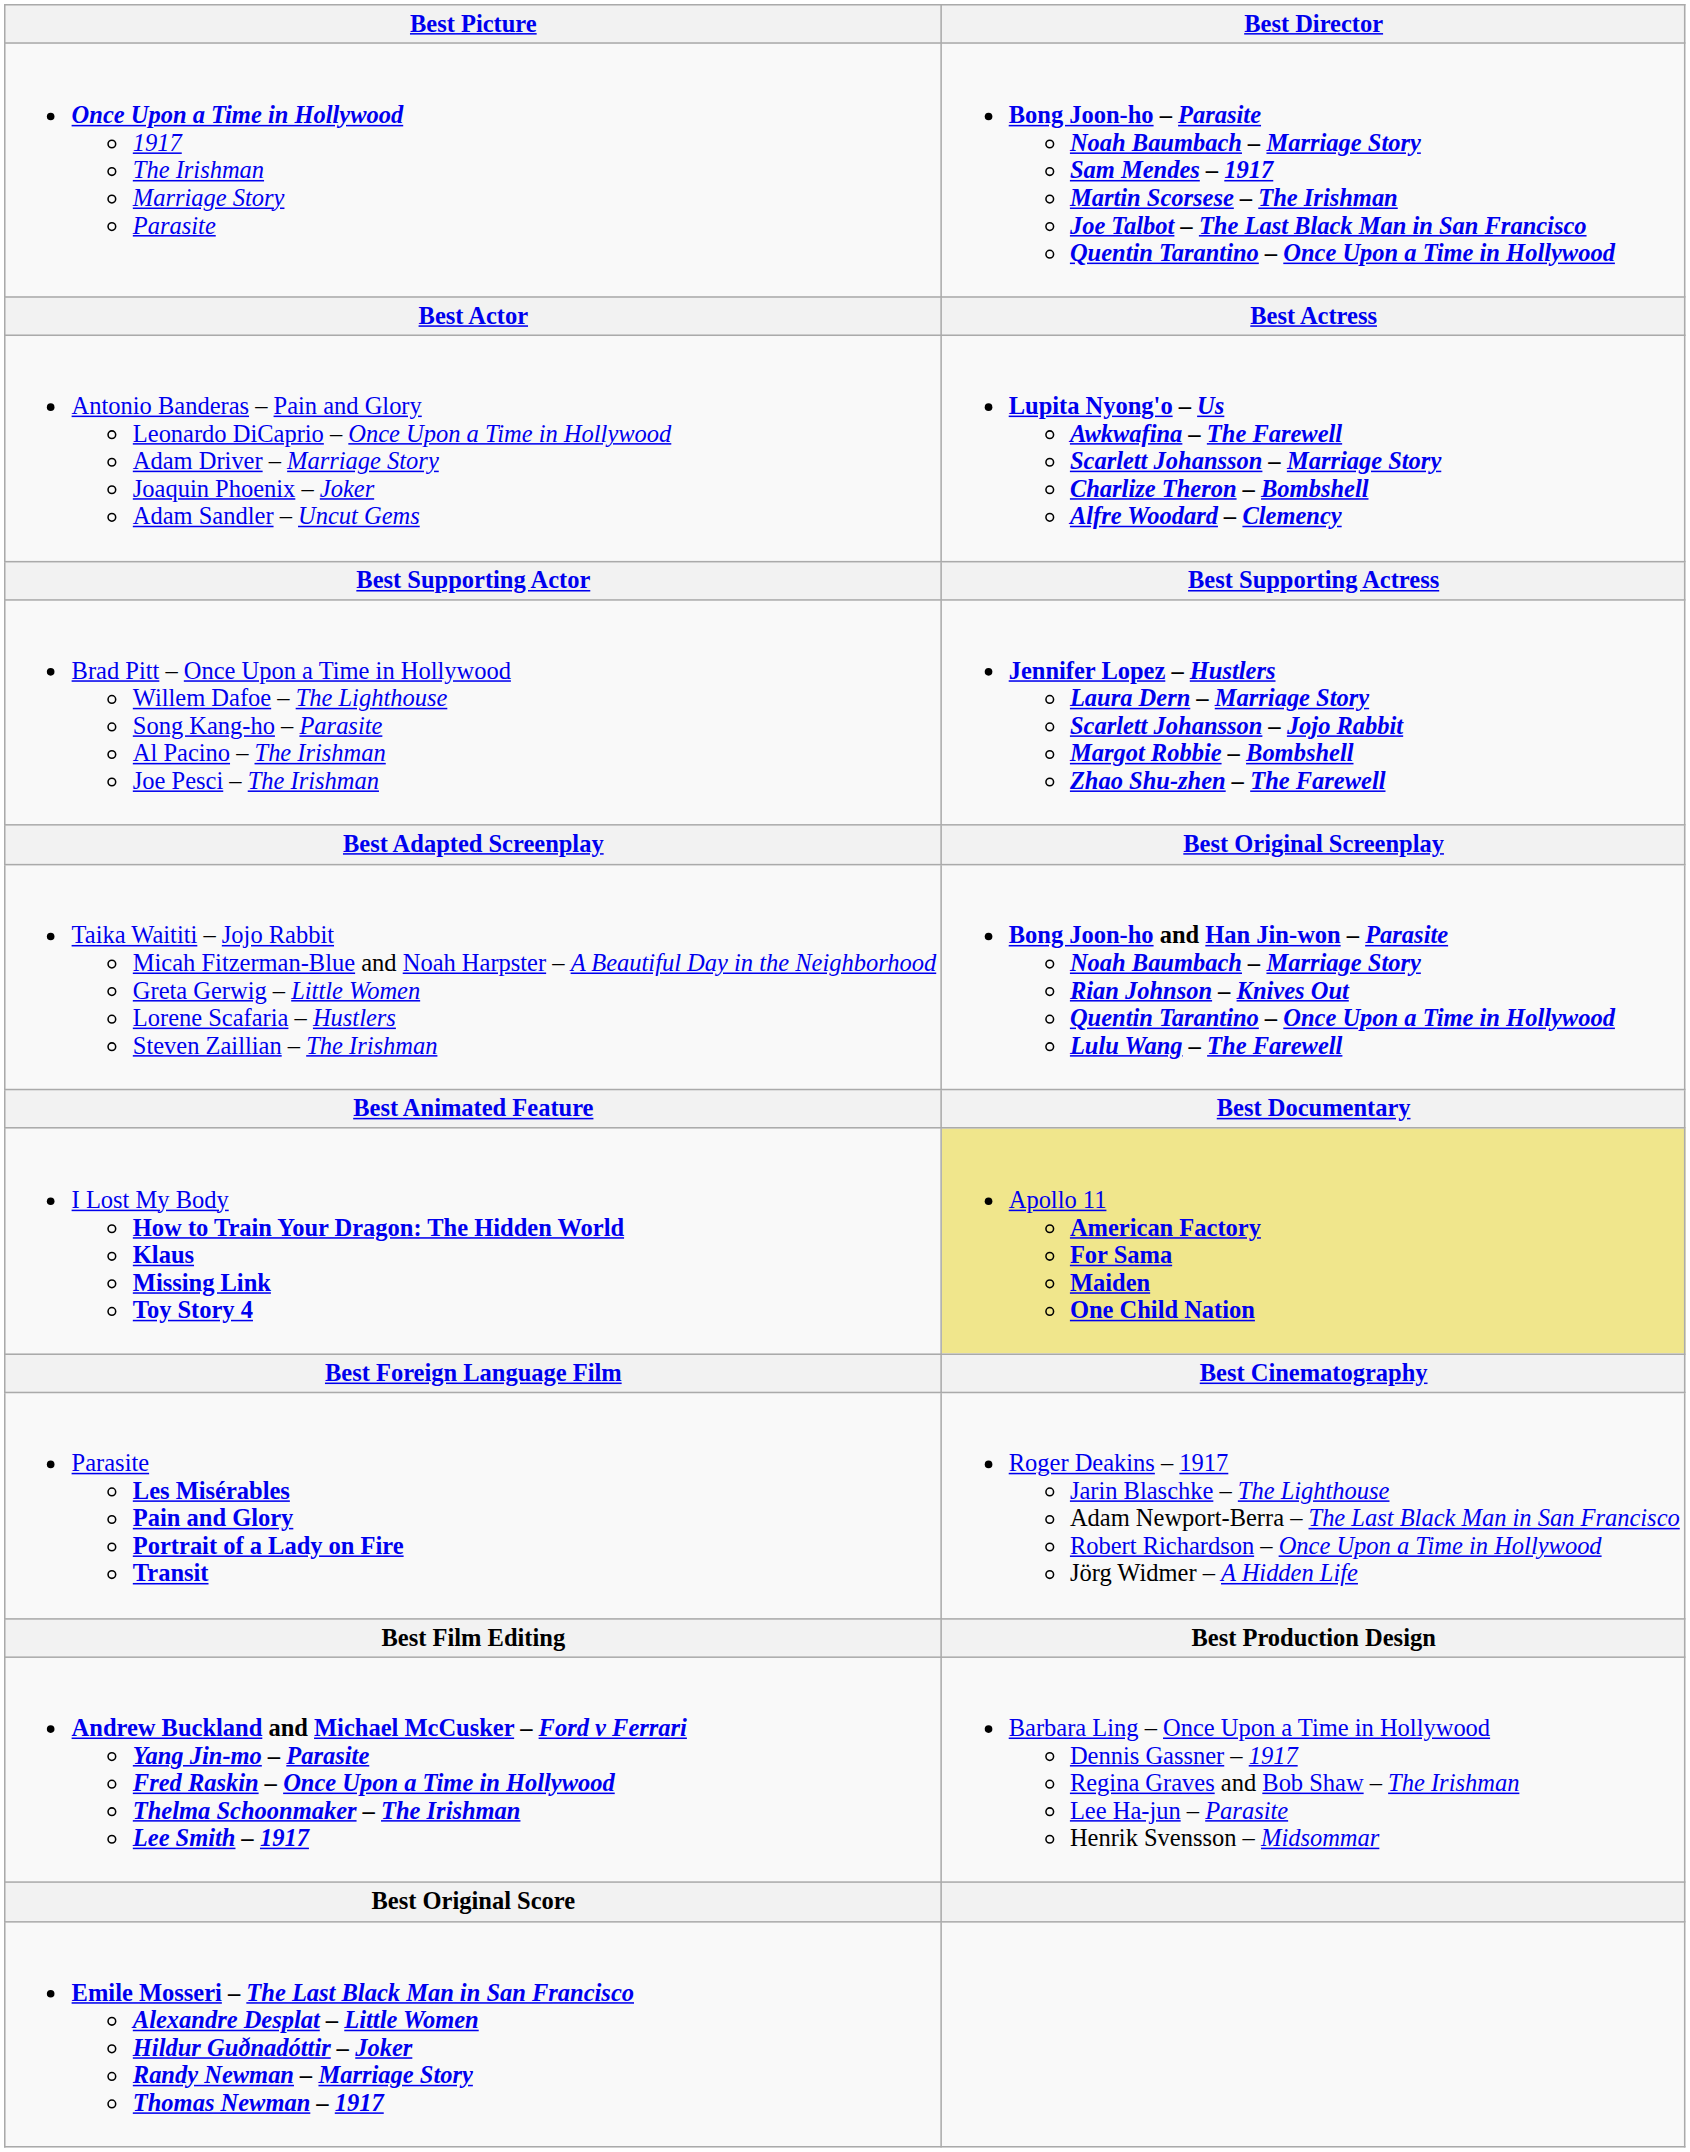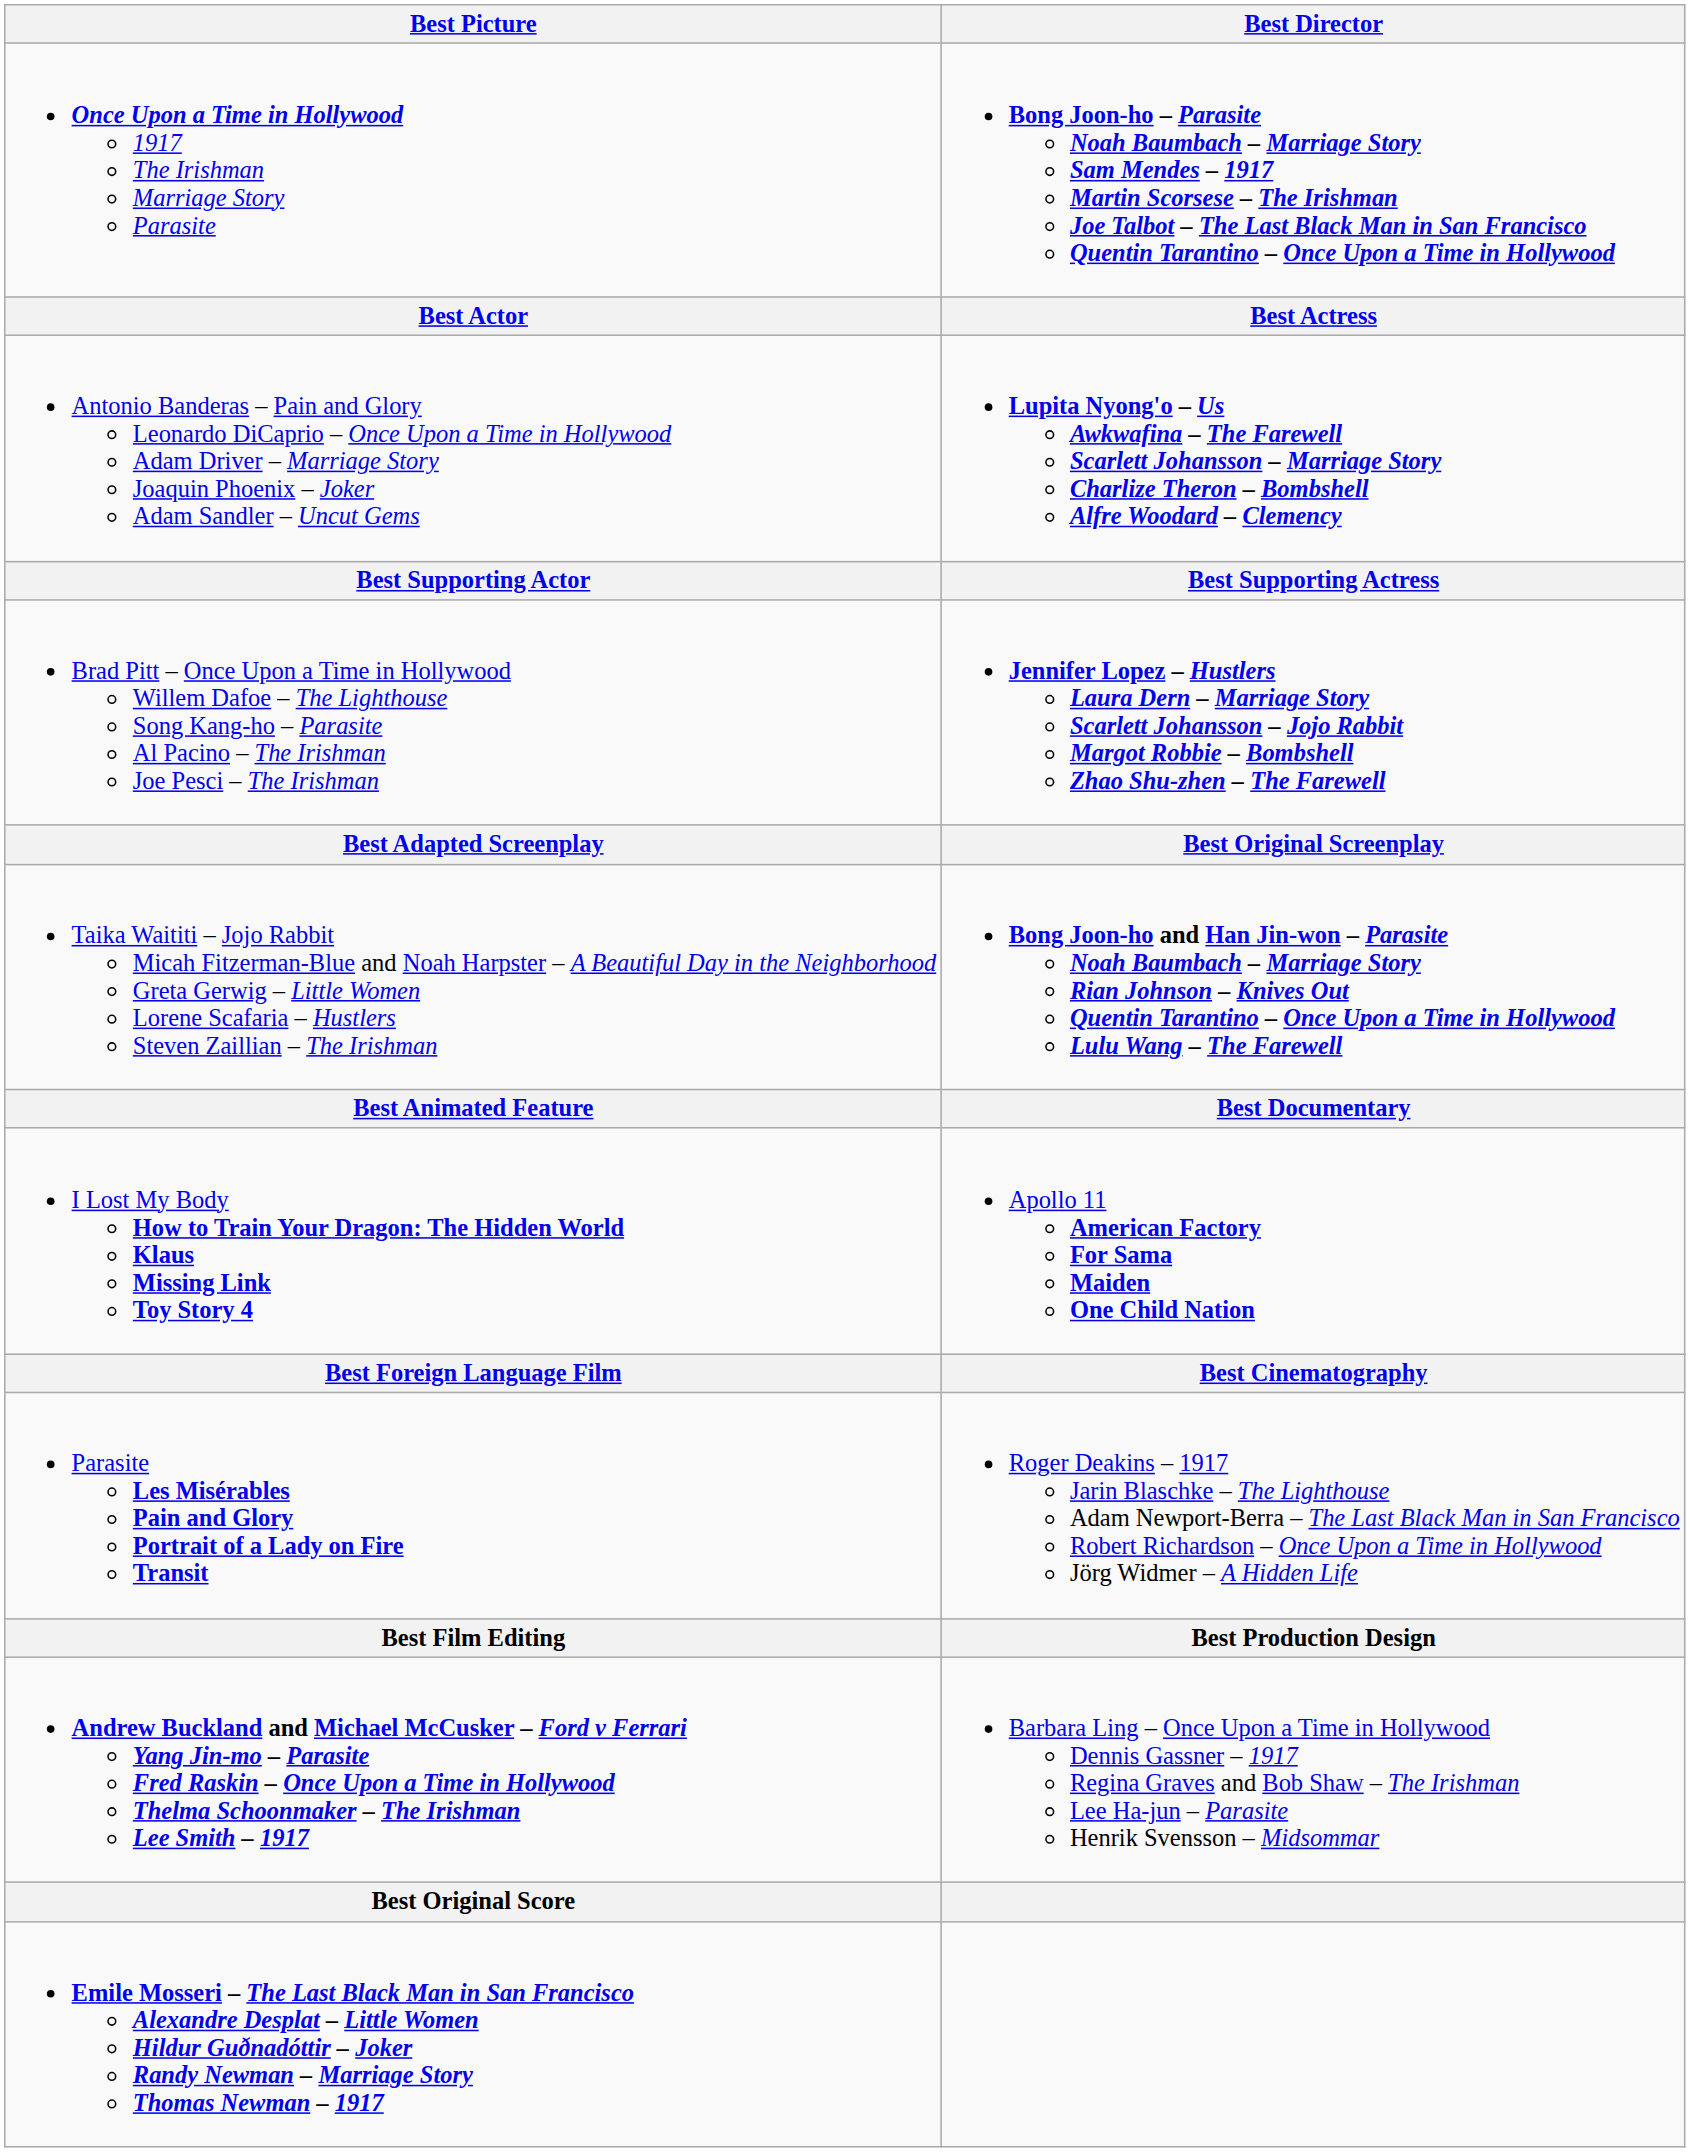(1314, 1255) khaki background -> (1314, 1255) no background
